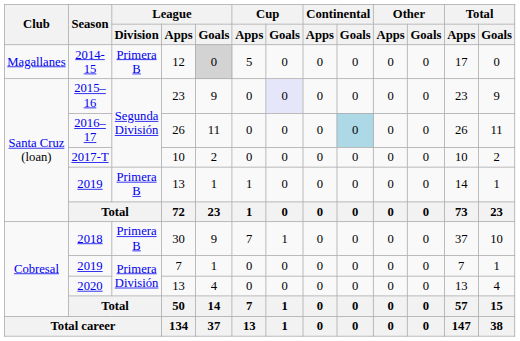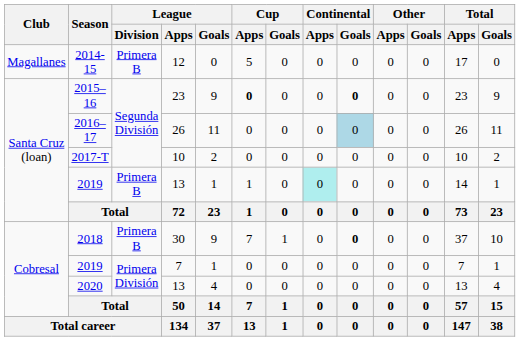(214, 61) lightgrey background -> (214, 61) no background
(249, 95) normal -> (249, 95) bold
(285, 95) lavender background -> (285, 95) no background
(355, 95) normal -> (355, 95) bold
(320, 184) no background -> (320, 184) paleturquoise background
(355, 238) normal -> (355, 238) bold
